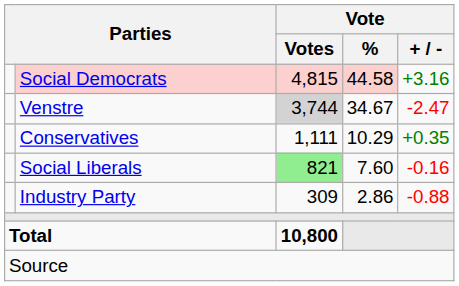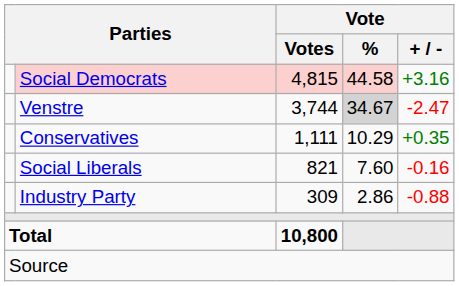(315, 108) lightgrey background -> (315, 108) no background
(370, 108) no background -> (370, 108) lightgrey background
(322, 167) lightgreen background -> (322, 167) no background
